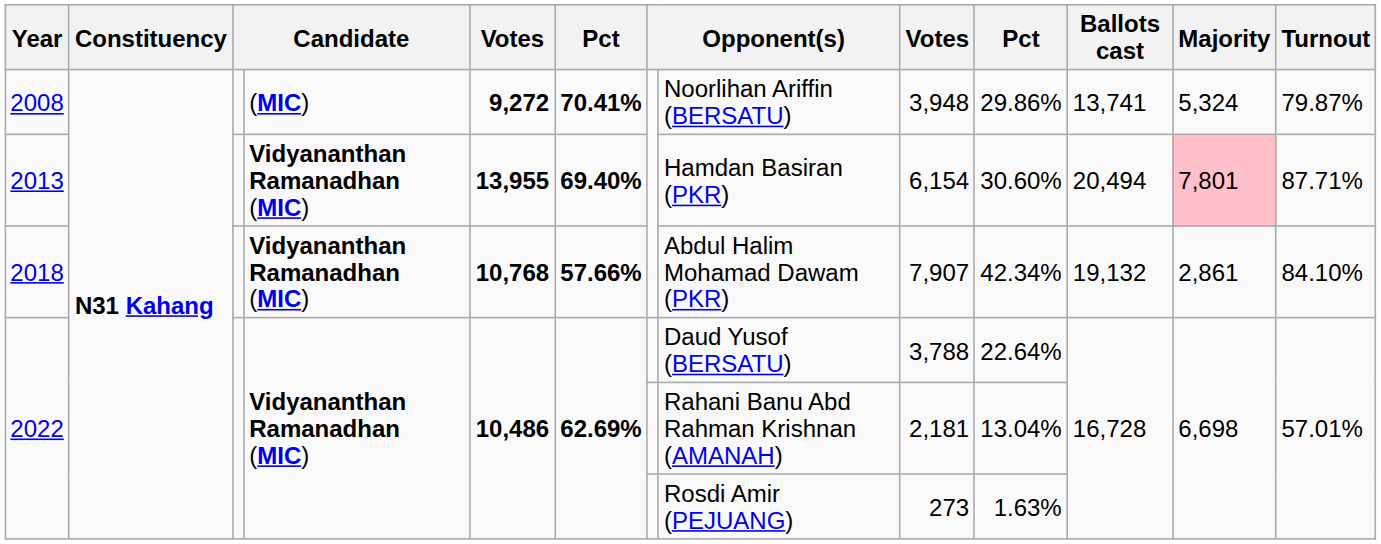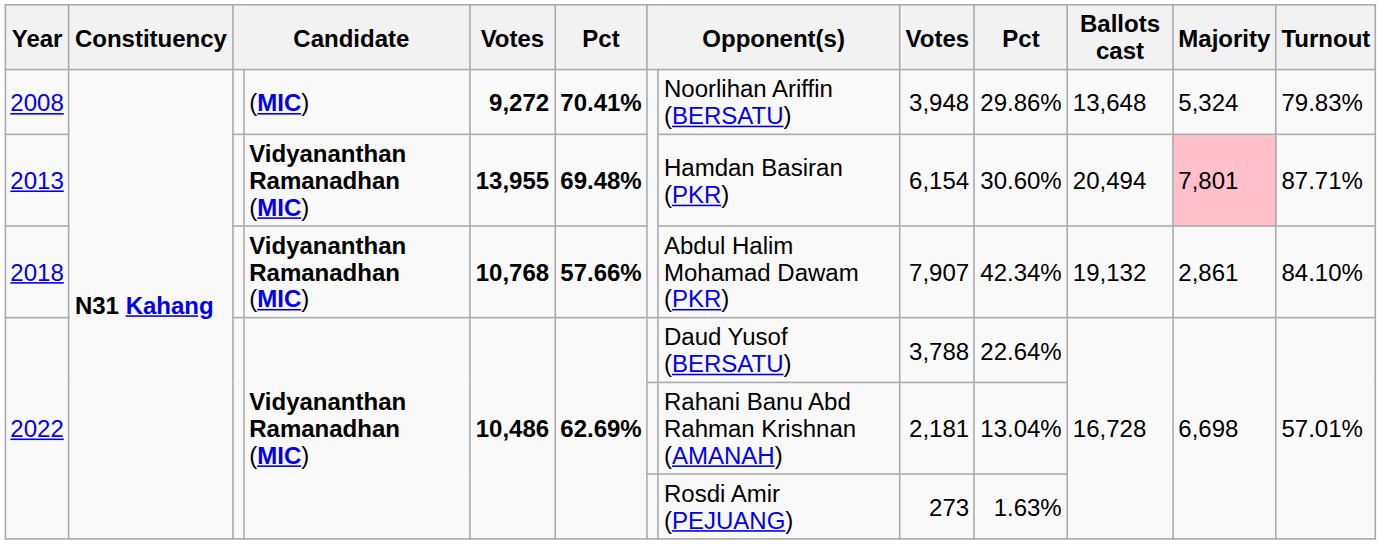(1110, 102) 13,741 -> (1110, 102) 13,648
(1322, 102) 79.87% -> (1322, 102) 79.83%
(601, 180) 69.40% -> (601, 180) 69.48%
